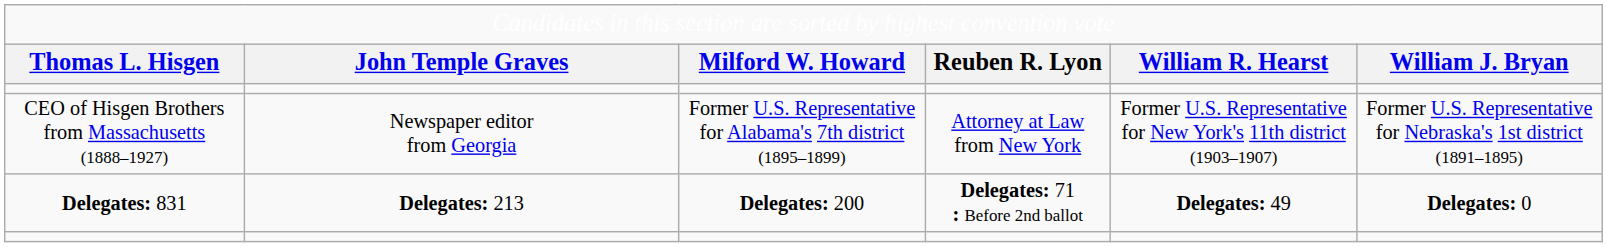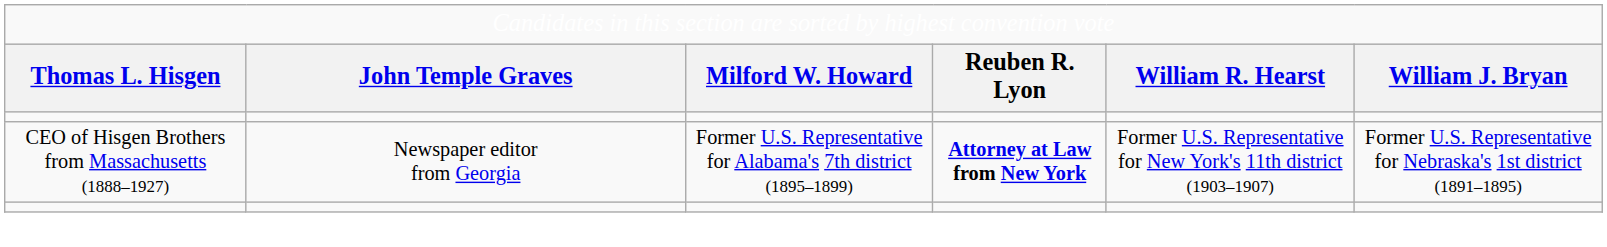(1018, 133) normal -> (1020, 162) bold
- row: (124, 203)
